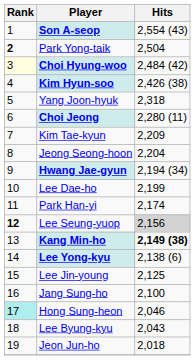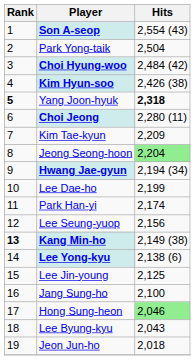(10, 48) bold -> (10, 48) normal
(10, 65) lightyellow background -> (10, 65) no background
(10, 100) normal -> (10, 100) bold
(151, 100) normal -> (151, 100) bold
(151, 153) no background -> (151, 153) lightgreen background
(13, 223) bold -> (13, 223) normal
(151, 223) lightgrey background -> (151, 223) no background
(13, 240) normal -> (13, 240) bold
(163, 240) bold -> (163, 240) normal
(13, 310) paleturquoise background -> (13, 310) no background
(151, 310) no background -> (151, 310) lightgreen background
